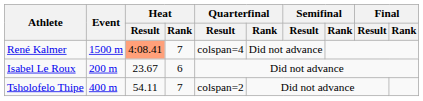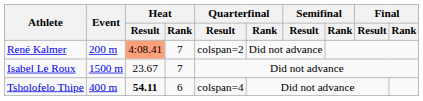(106, 50) 1500 m -> (103, 50) 200 m
(220, 50) colspan=4 -> (220, 50) colspan=2
(103, 68) 200 m -> (106, 68) 1500 m
(180, 68) 6 -> (180, 68) 7
(145, 87) normal -> (145, 87) bold
(180, 87) 7 -> (180, 87) 6
(220, 87) colspan=2 -> (220, 87) colspan=4
